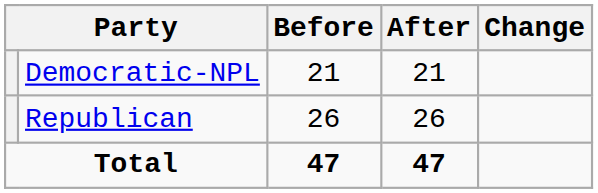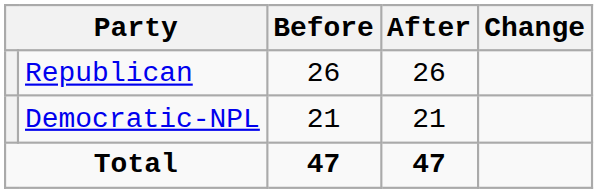rows swapped: (109, 119) <-> (142, 73)
